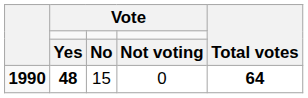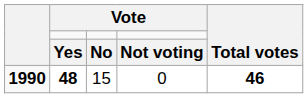(255, 78) 64 -> (255, 78) 46
